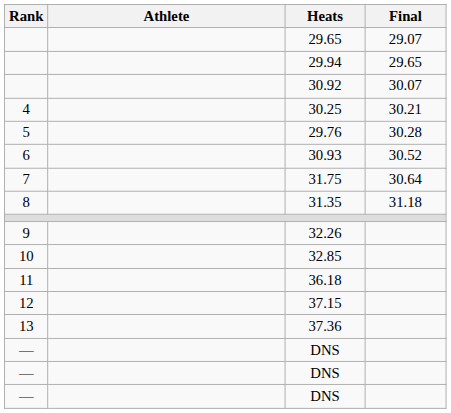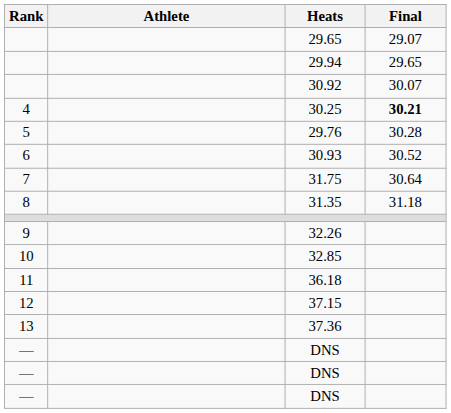(405, 109) normal -> (405, 109) bold
